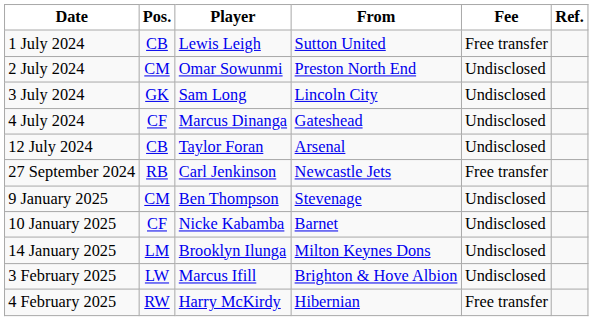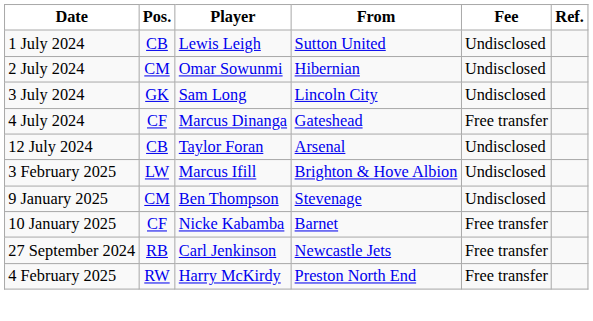(506, 43) Free transfer -> (505, 43) Undisclosed
(355, 69) Preston North End -> (327, 69) Hibernian
(505, 120) Undisclosed -> (506, 120) Free transfer
rows swapped: (72, 172) <-> (62, 276)
(505, 224) Undisclosed -> (506, 224) Free transfer
- row: (62, 250)
(327, 302) Hibernian -> (355, 276) Preston North End
